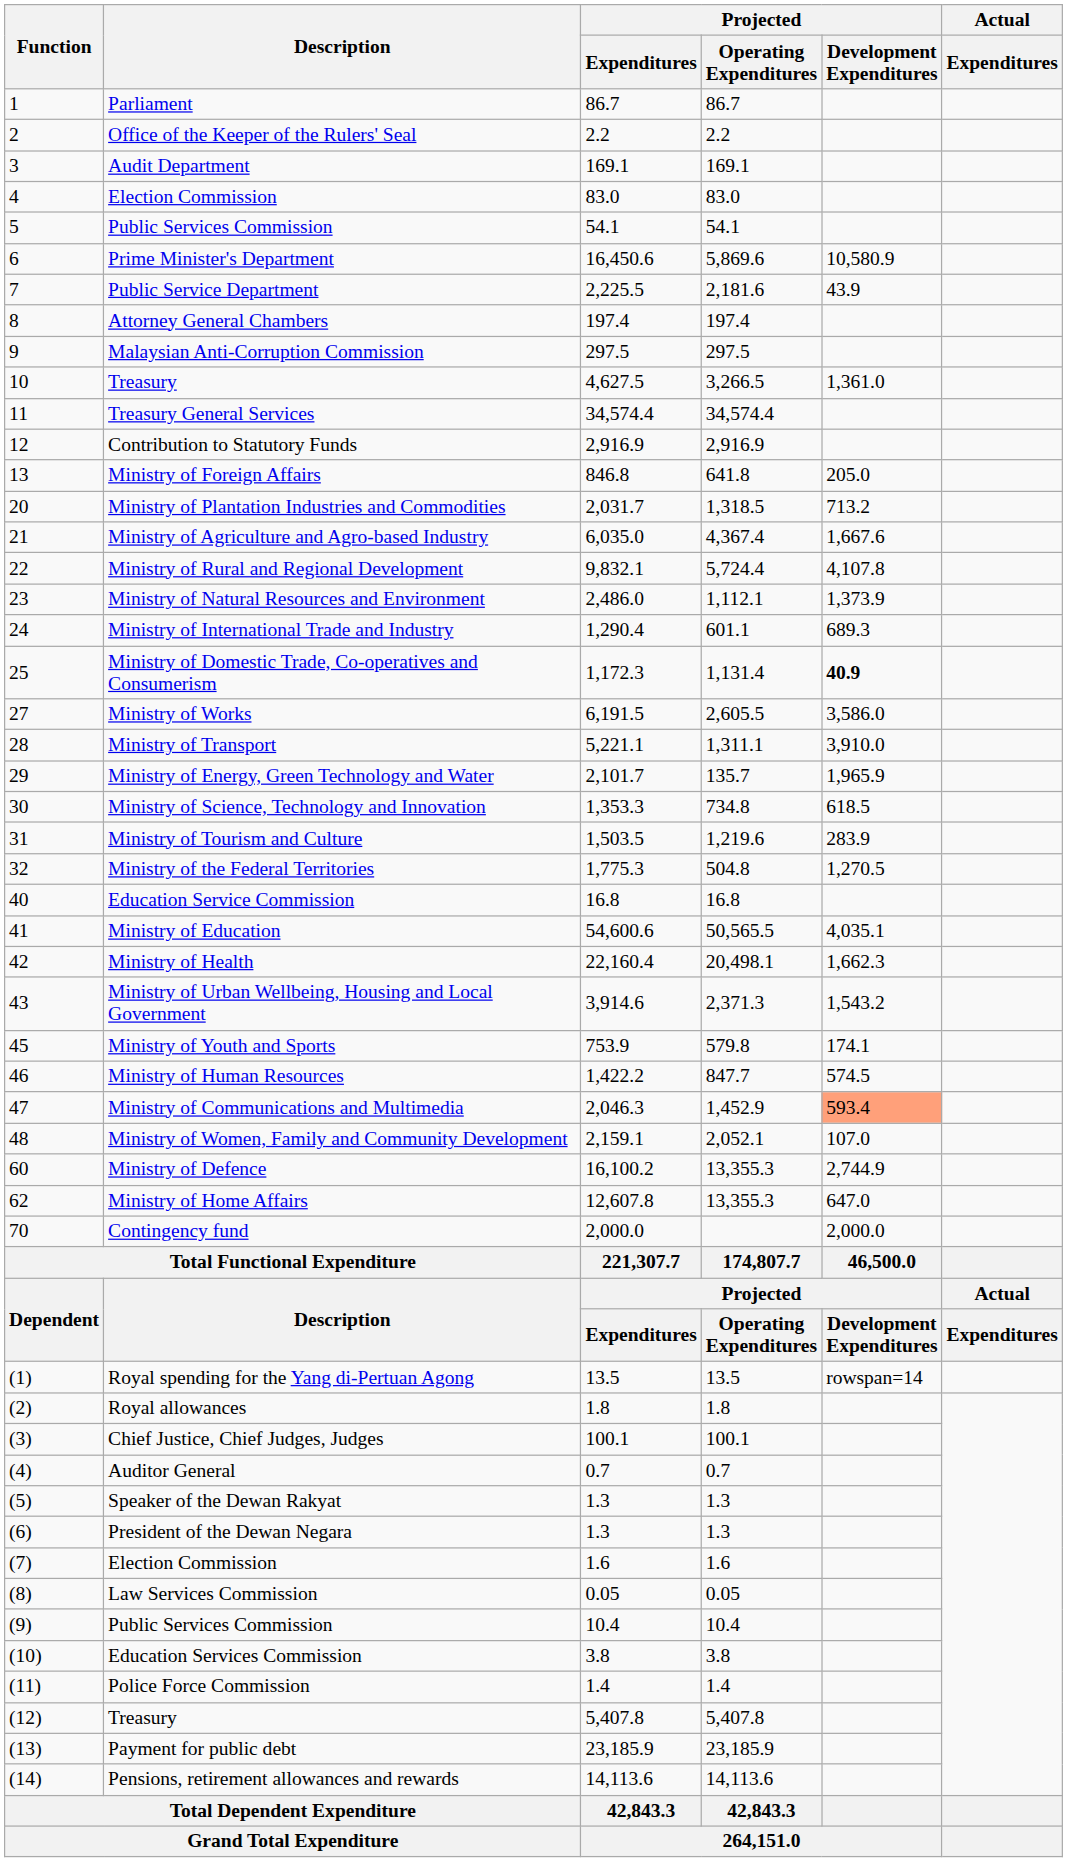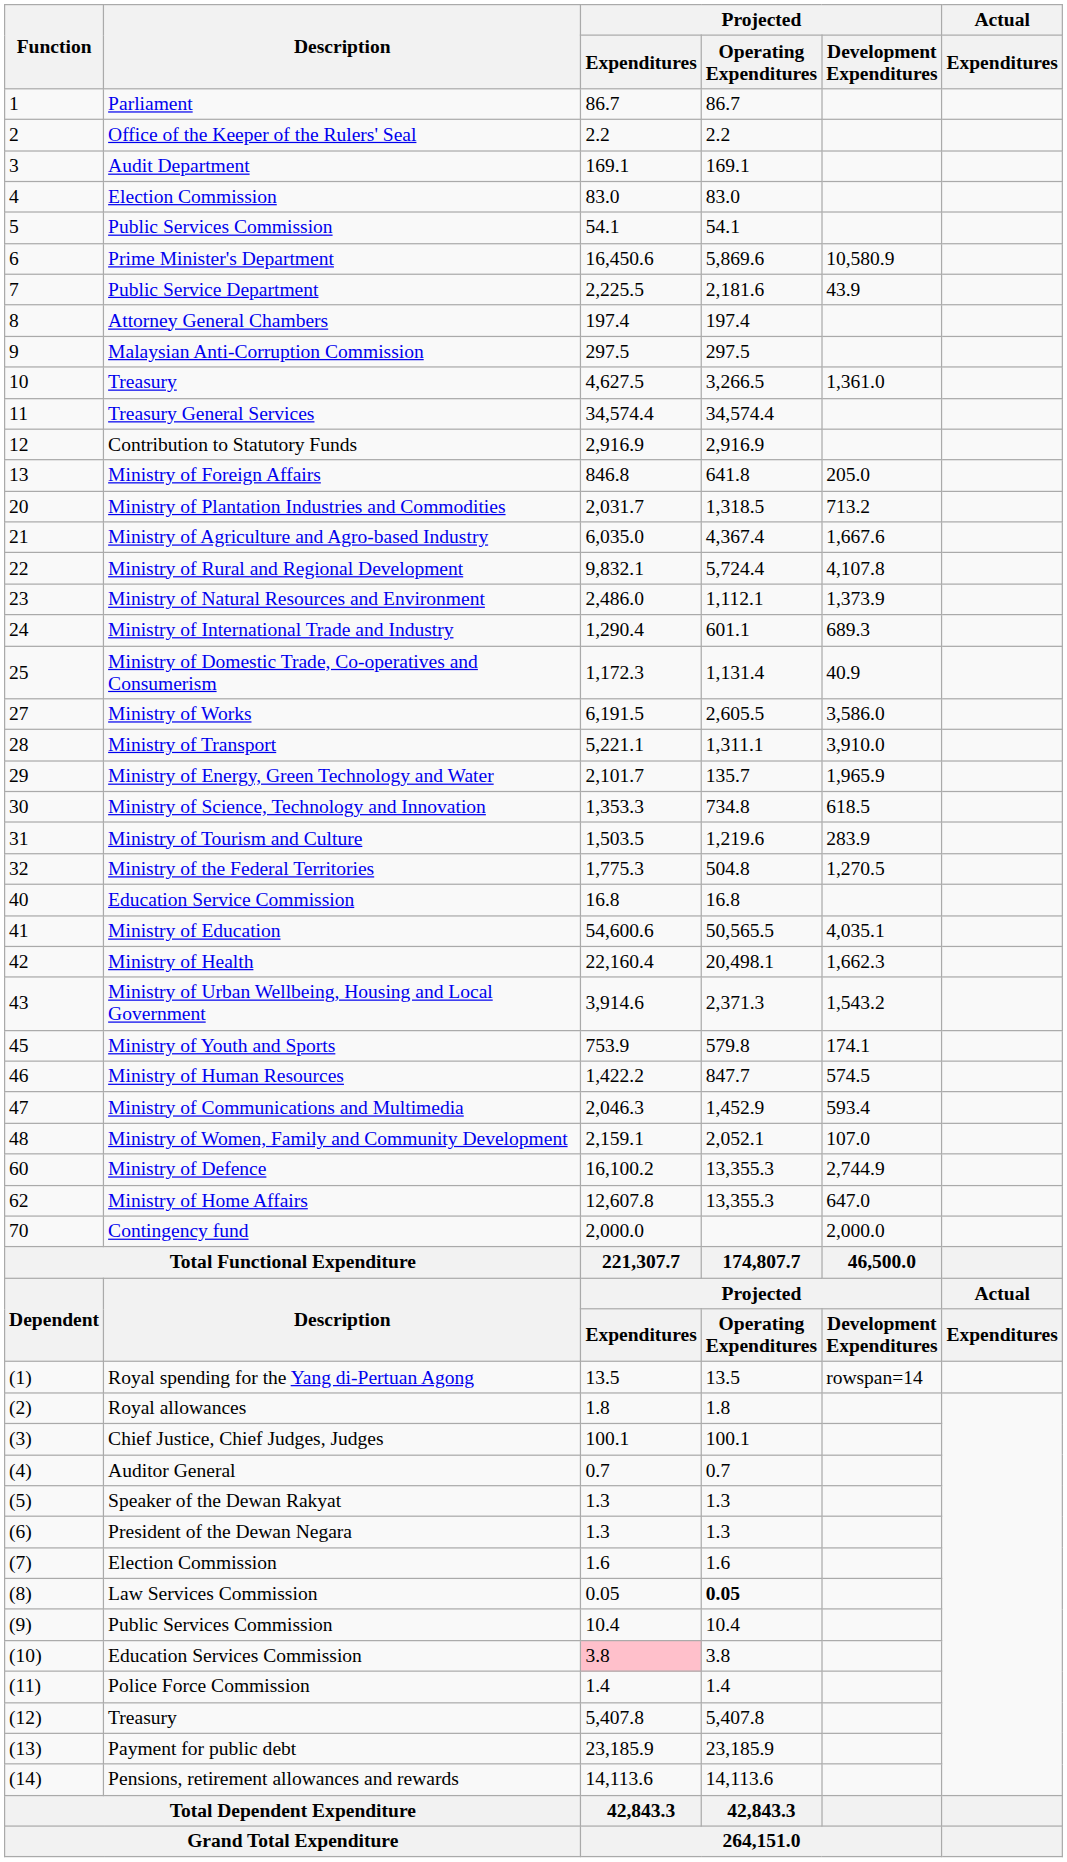(843, 672) bold -> (843, 672) normal
(848, 1107) lightsalmon background -> (848, 1107) no background
(723, 1593) normal -> (723, 1593) bold
(598, 1655) no background -> (598, 1655) pink background
